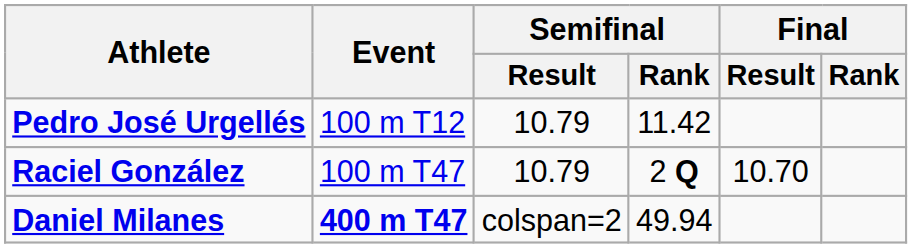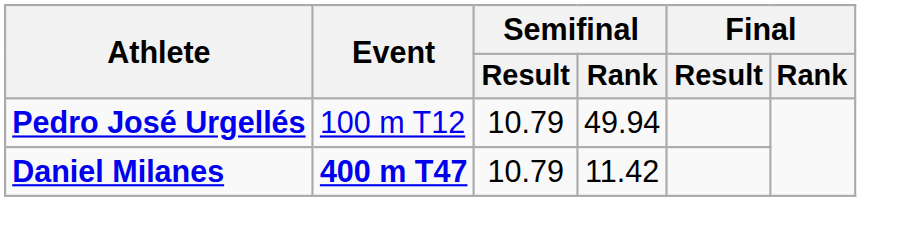(674, 123) 11.42 -> (622, 123) 49.94
- row: (128, 172)
(552, 220) colspan=2 -> (526, 172) 10.79
(674, 220) 49.94 -> (622, 172) 11.42
